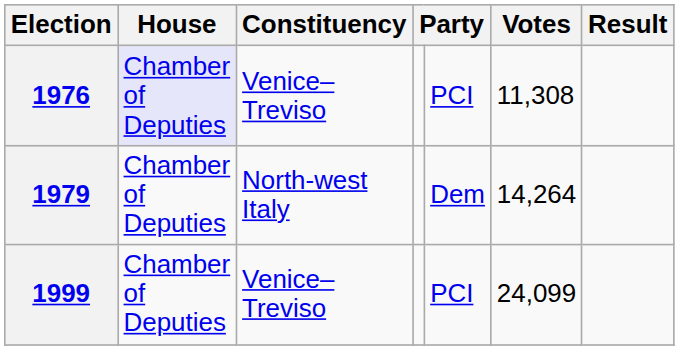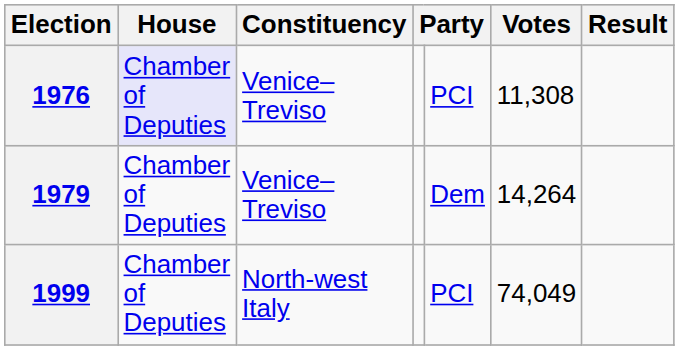(305, 194) North-west Italy -> (288, 194) Venice–Treviso
(288, 294) Venice–Treviso -> (305, 294) North-west Italy
(536, 294) 24,099 -> (536, 294) 74,049
